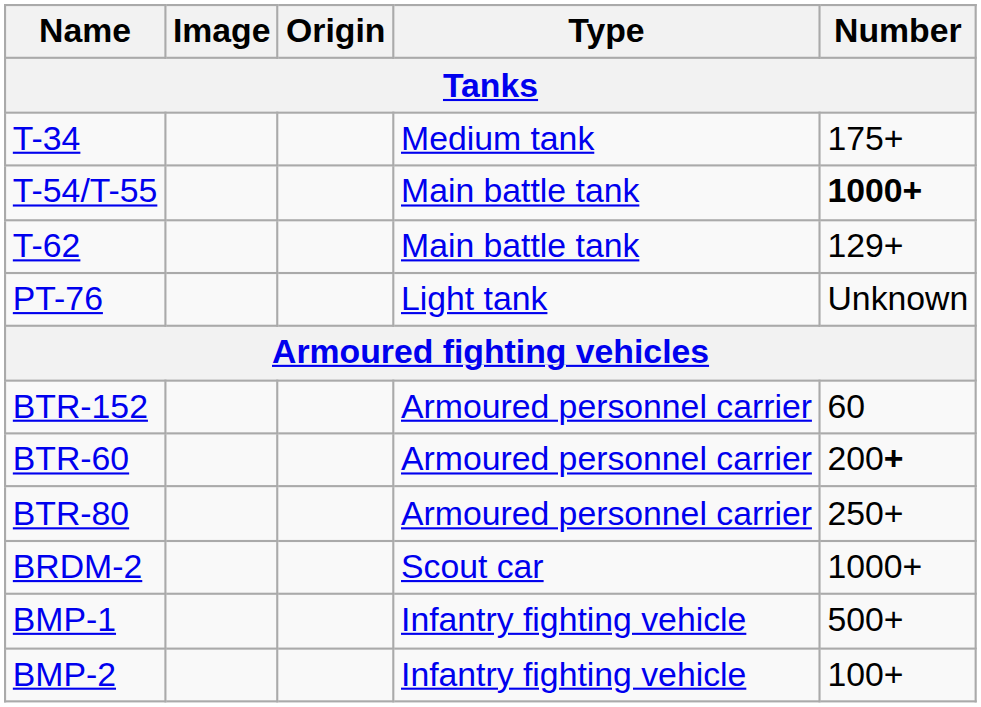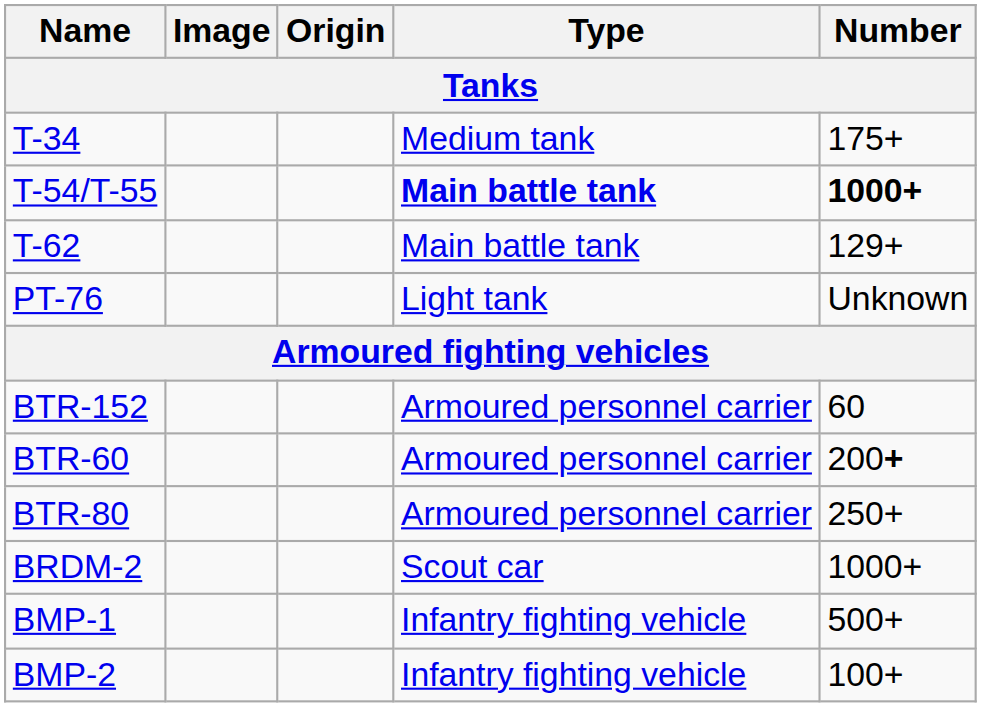(520, 191) normal -> (529, 191) bold
